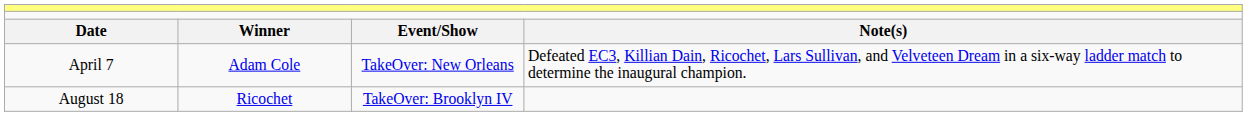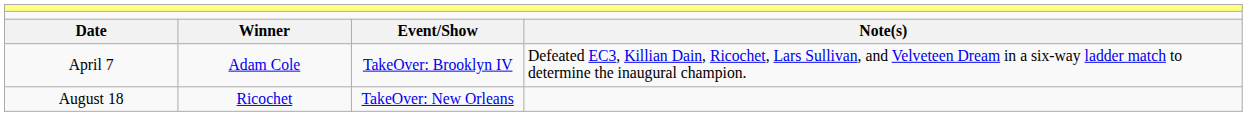(438, 65) TakeOver: New Orleans -> (438, 65) TakeOver: Brooklyn IV
(438, 98) TakeOver: Brooklyn IV -> (438, 98) TakeOver: New Orleans
